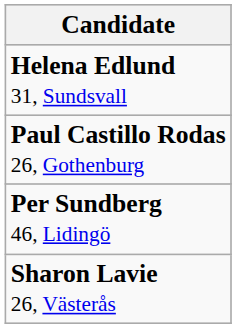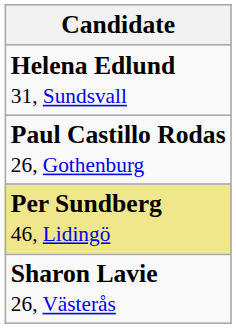(86, 218) no background -> (86, 218) khaki background
